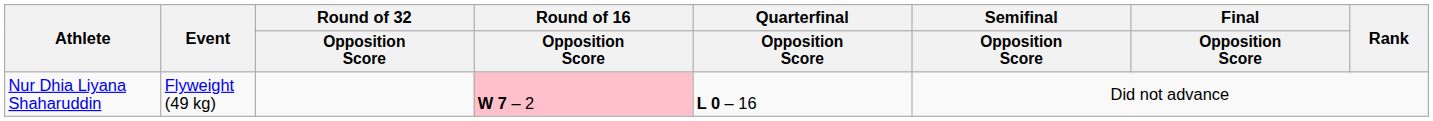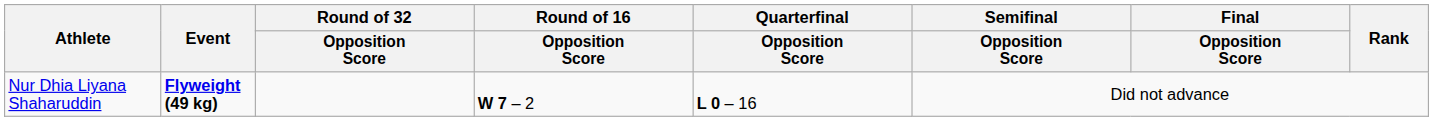(199, 95) normal -> (203, 95) bold
(506, 104) pink background -> (506, 104) no background
